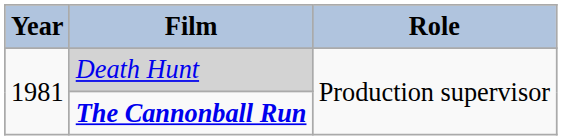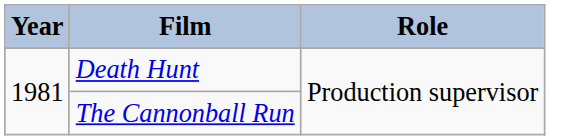(137, 69) lightgrey background -> (137, 69) no background
(191, 113) bold -> (185, 113) normal
